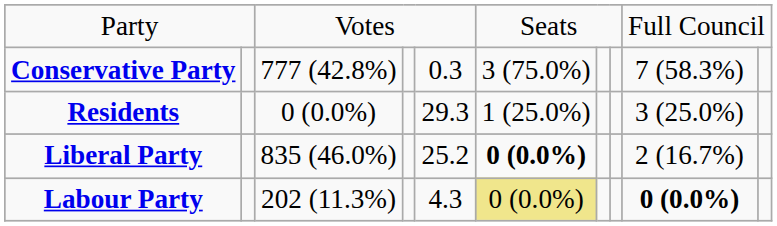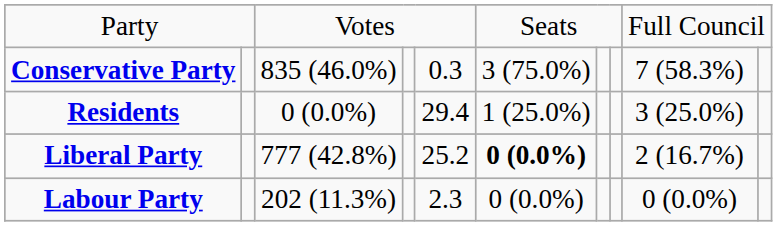(329, 69) 777 (42.8%) -> (329, 69) 835 (46.0%)
(445, 112) 29.3 -> (445, 112) 29.4
(329, 155) 835 (46.0%) -> (329, 155) 777 (42.8%)
(445, 198) 4.3 -> (445, 198) 2.3
(536, 198) khaki background -> (536, 198) no background
(689, 198) bold -> (689, 198) normal
